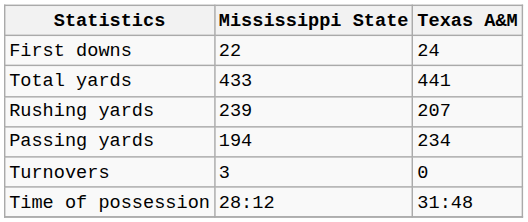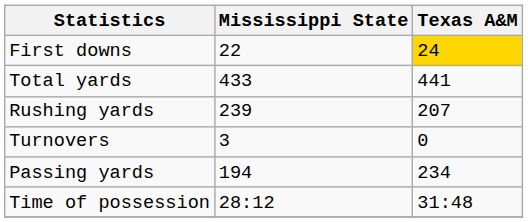(428, 51) no background -> (428, 51) gold background
rows swapped: (82, 142) <-> (59, 172)
